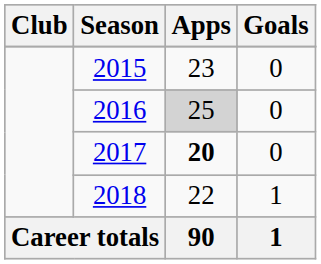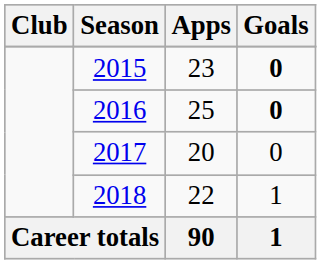(276, 68) normal -> (276, 68) bold
(201, 110) lightgrey background -> (201, 110) no background
(276, 110) normal -> (276, 110) bold
(201, 152) bold -> (201, 152) normal
